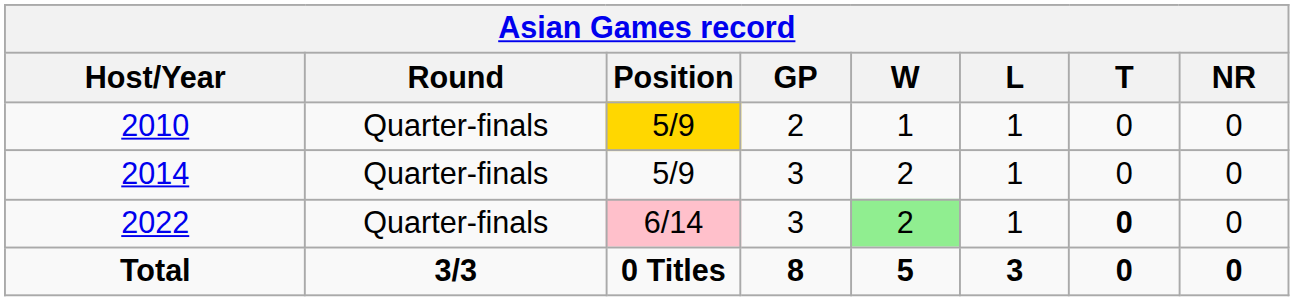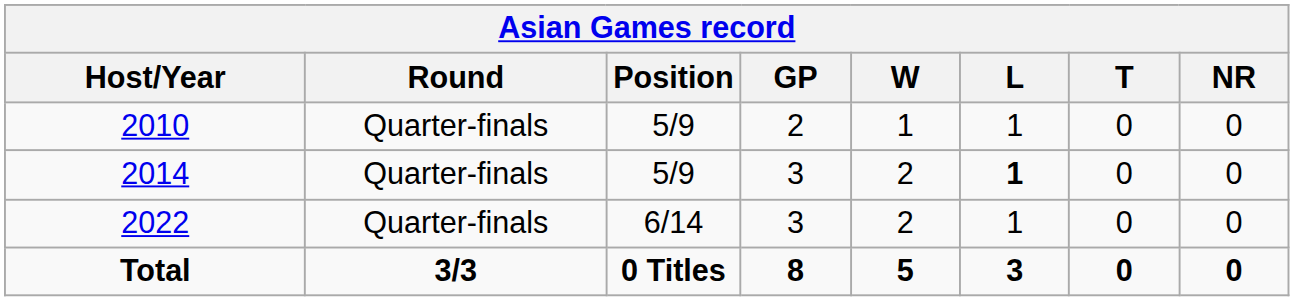(673, 125) gold background -> (673, 125) no background
(1015, 174) normal -> (1015, 174) bold
(673, 222) pink background -> (673, 222) no background
(905, 222) lightgreen background -> (905, 222) no background
(1124, 222) bold -> (1124, 222) normal
